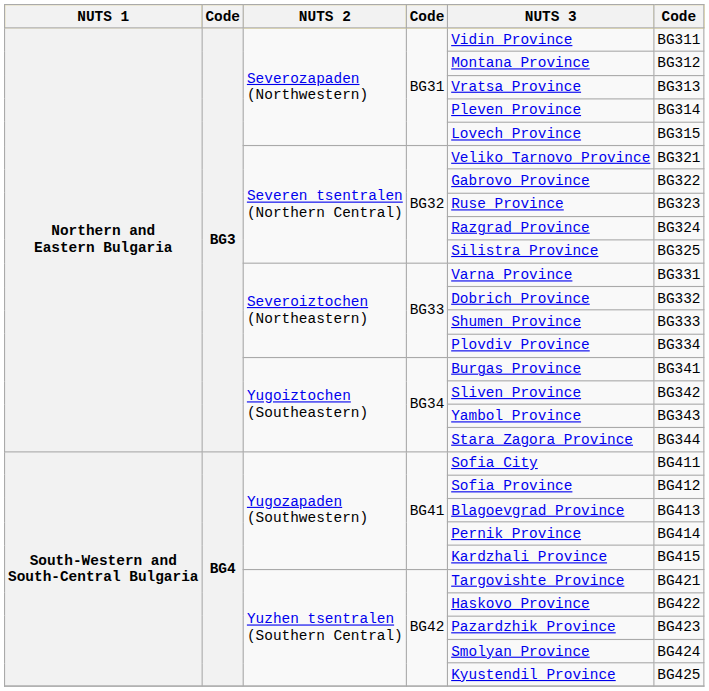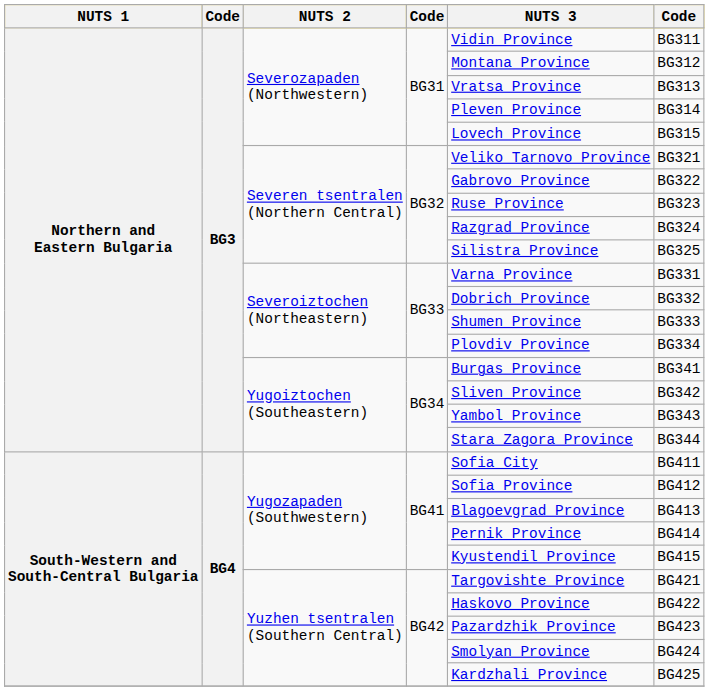(529, 557) Kardzhali Province -> (533, 557) Kyustendil Province
(533, 675) Kyustendil Province -> (529, 675) Kardzhali Province
